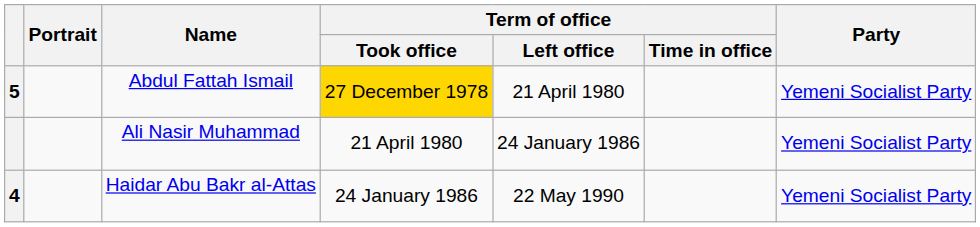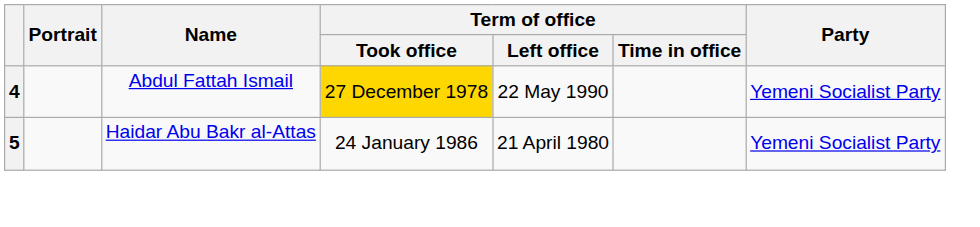(14, 91) 5 -> (14, 91) 4
(568, 91) 21 April 1980 -> (553, 91) 22 May 1990
- row: (211, 132)
(14, 195) 4 -> (14, 143) 5
(568, 195) 22 May 1990 -> (553, 143) 21 April 1980
